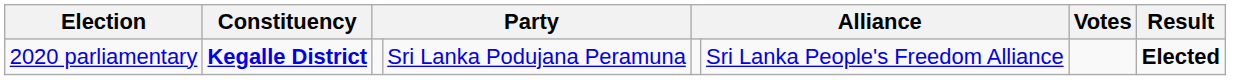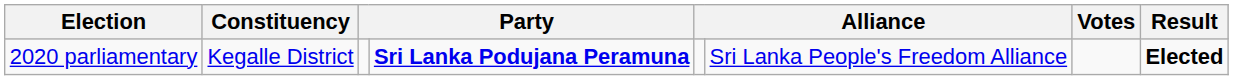(287, 56) bold -> (281, 56) normal
(537, 56) normal -> (532, 56) bold
